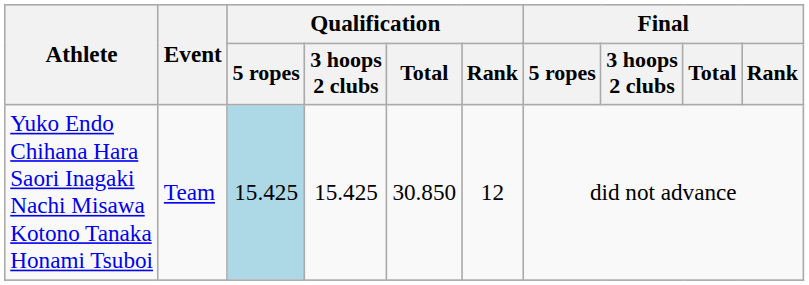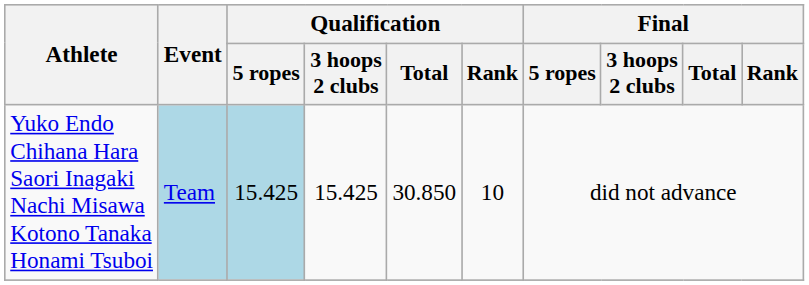(189, 192) no background -> (189, 192) lightblue background
(492, 192) 12 -> (492, 192) 10
